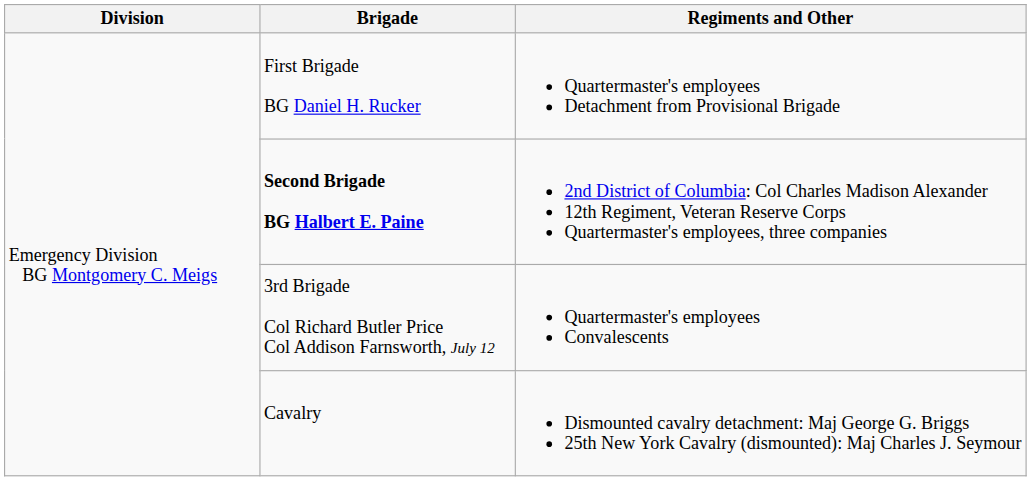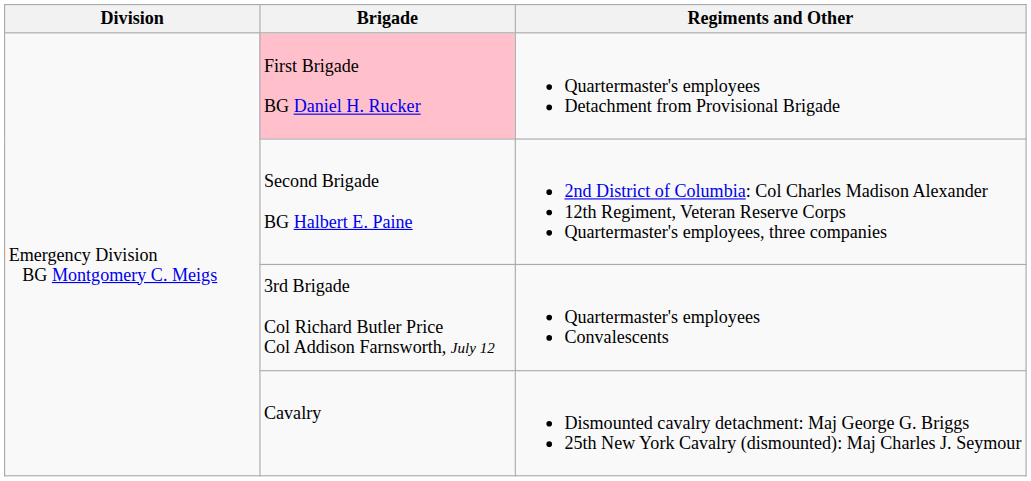(342, 85) no background -> (342, 85) pink background
(344, 201) bold -> (338, 201) normal
